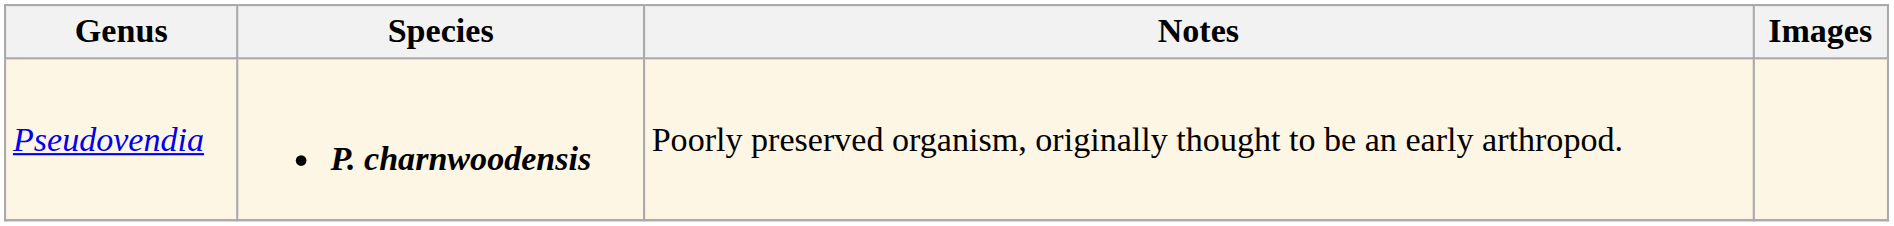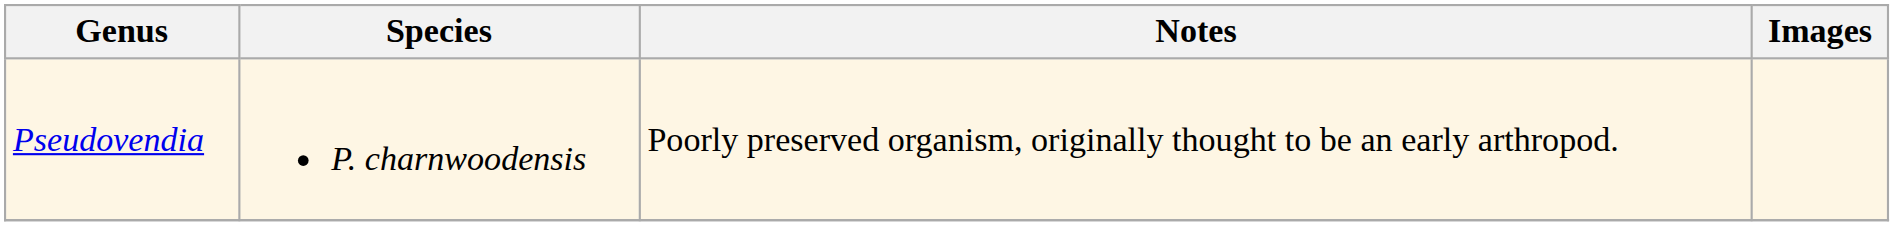(441, 159) bold -> (439, 159) normal
